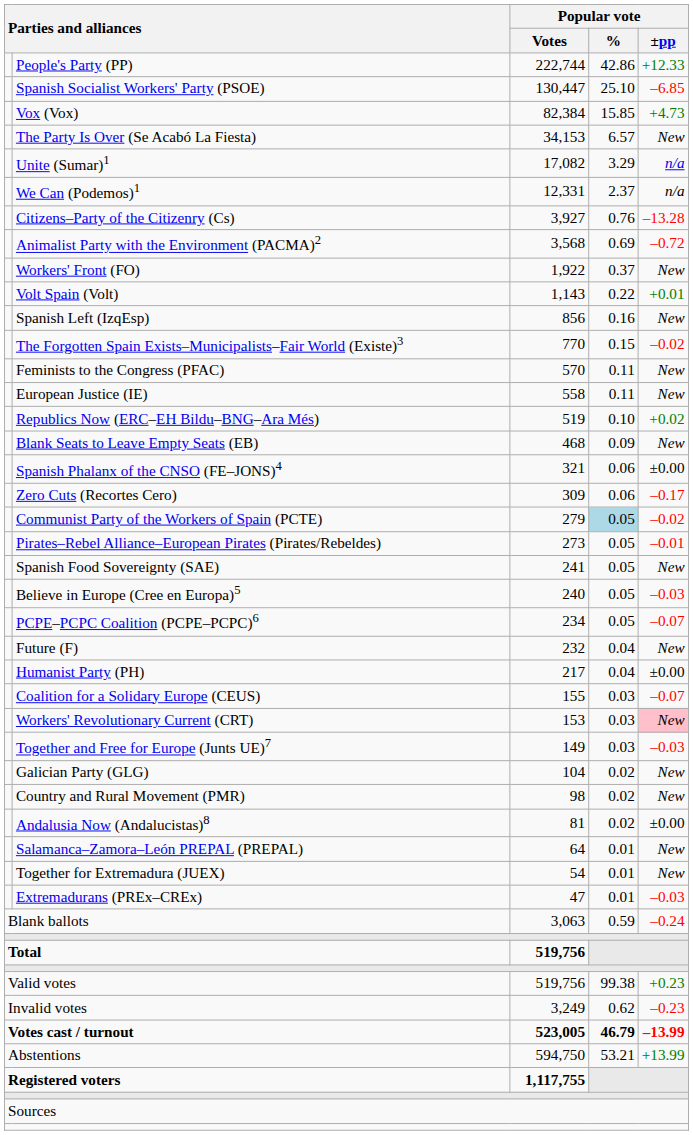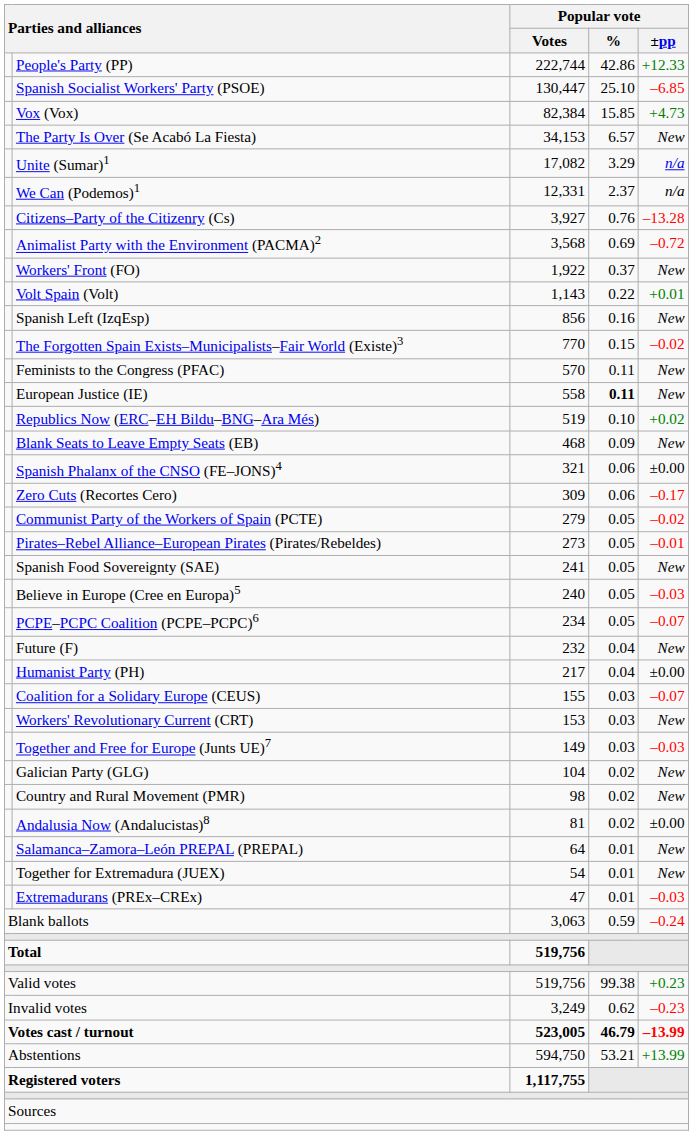(622, 394) normal -> (622, 394) bold
(621, 519) lightblue background -> (621, 519) no background
(671, 720) pink background -> (671, 720) no background
